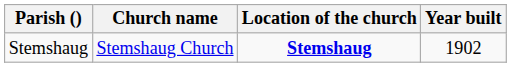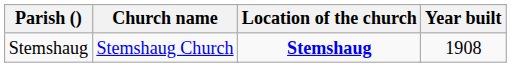(463, 47) 1902 -> (463, 47) 1908
